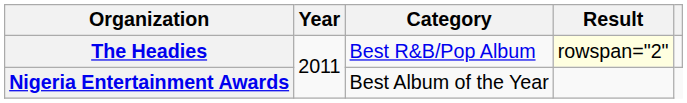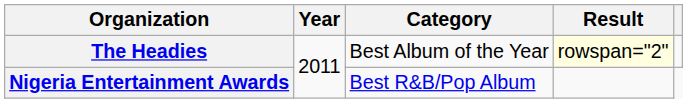(443, 51) Best R&B/Pop Album -> (449, 51) Best Album of the Year
(449, 82) Best Album of the Year -> (443, 82) Best R&B/Pop Album
